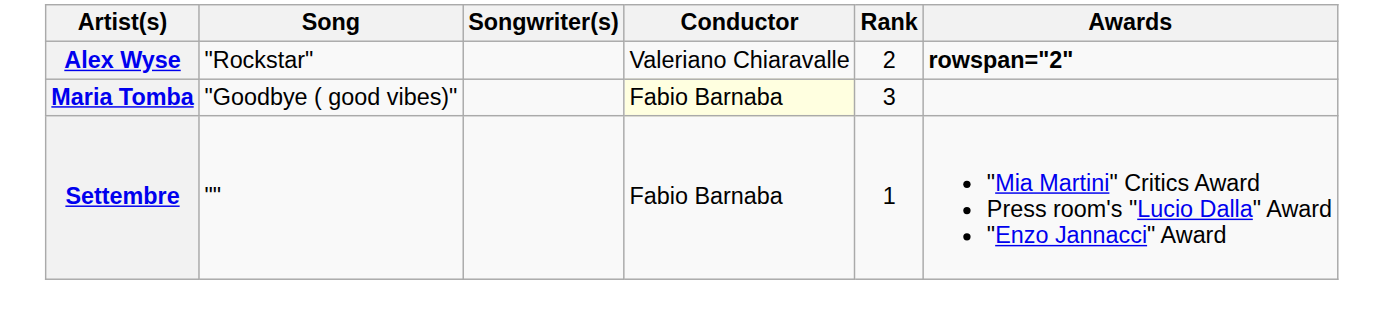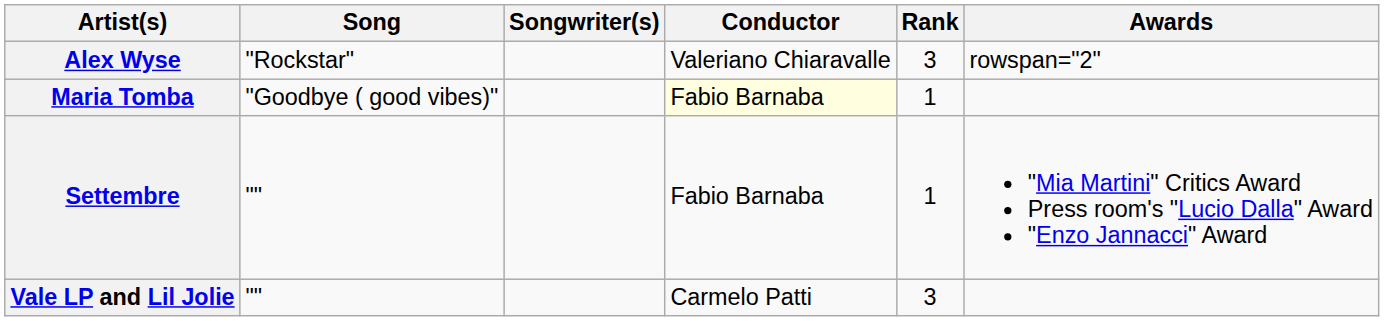(889, 60) 2 -> (930, 60) 3
(1001, 60) bold -> (1035, 60) normal
(889, 97) 3 -> (930, 97) 1
+ row: (123, 296)
